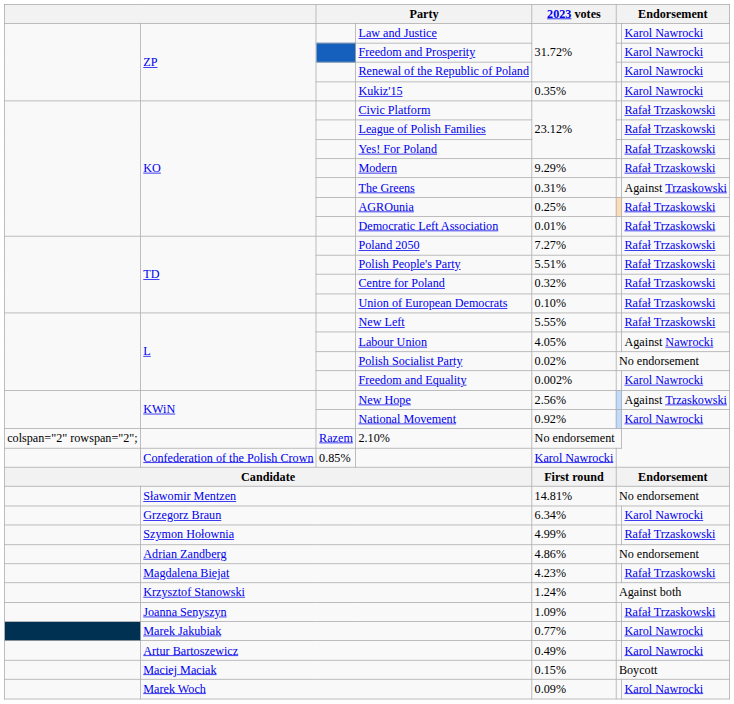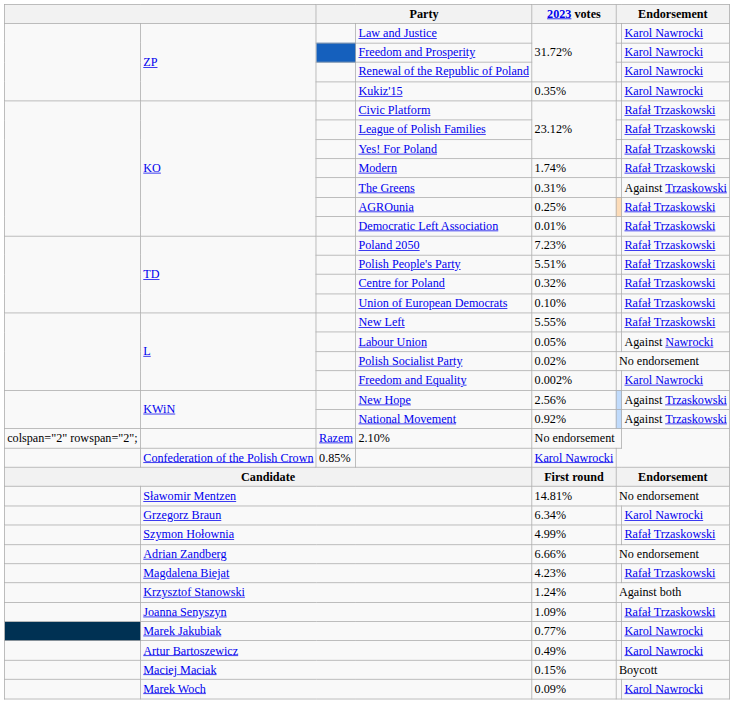(550, 168) 9.29% -> (550, 168) 1.74%
(550, 245) 7.27% -> (550, 245) 7.23%
(550, 341) 4.05% -> (550, 341) 0.05%
(664, 419) Karol Nawrocki -> (676, 419) Against Trzaskowski
(550, 554) 4.86% -> (550, 554) 6.66%
